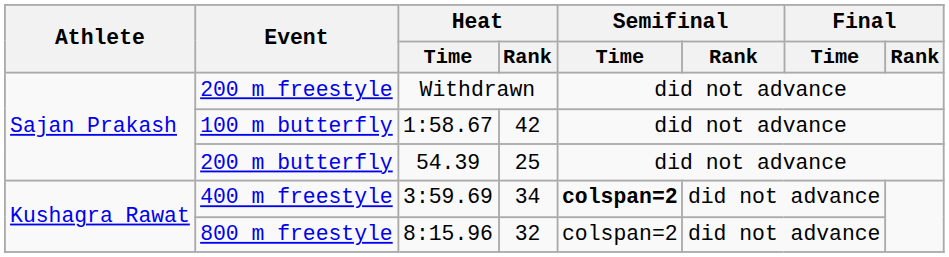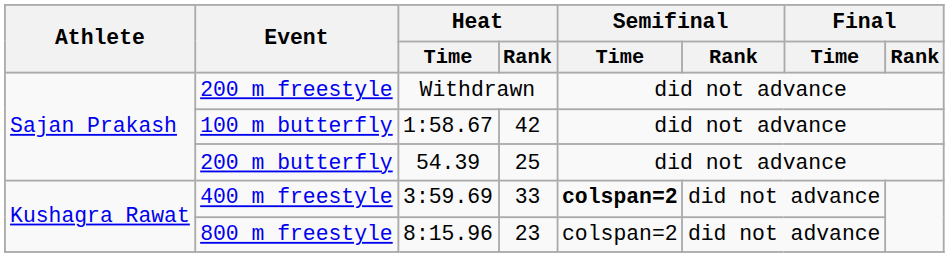(527, 198) 34 -> (527, 198) 33
(527, 234) 32 -> (527, 234) 23
